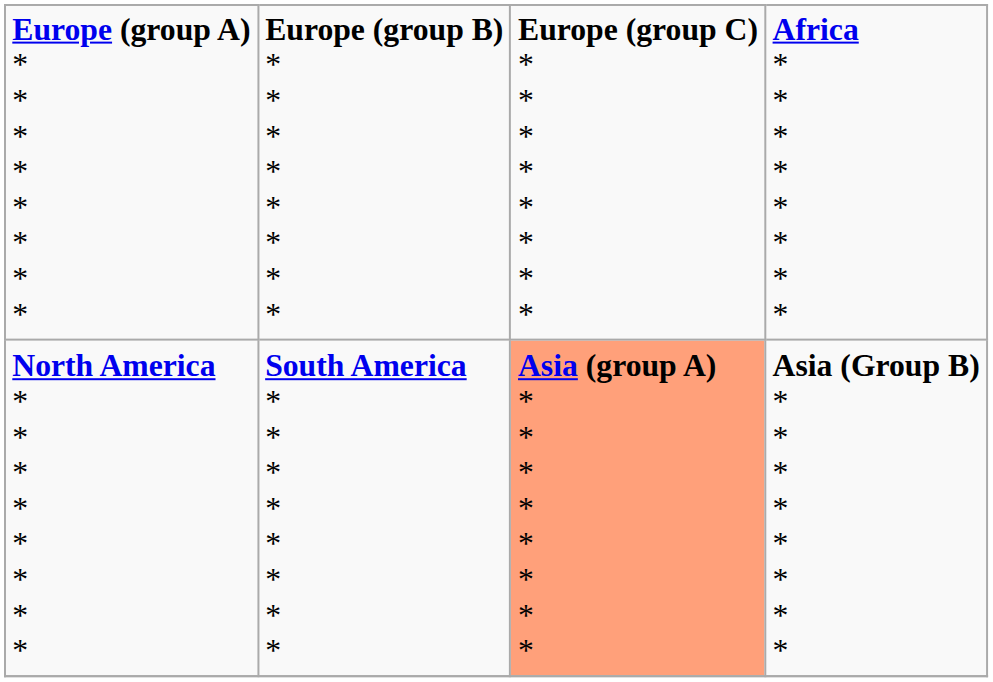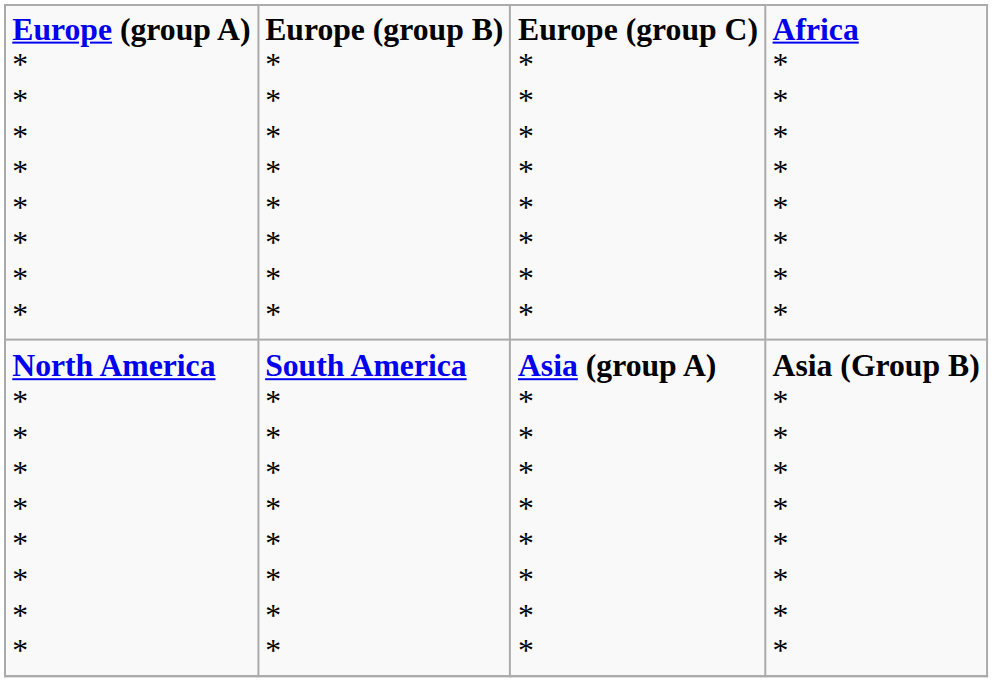(617, 507) lightsalmon background -> (617, 507) no background
